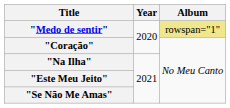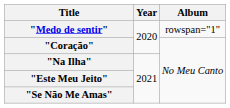(193, 29) khaki background -> (193, 29) no background
